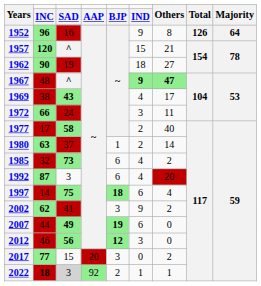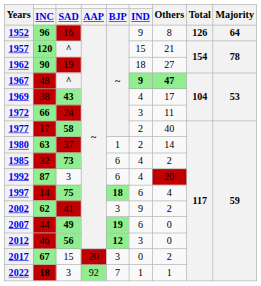(45, 256) 77 -> (45, 256) 67
(69, 272) lightgrey background -> (69, 272) no background
(118, 272) 2 -> (118, 272) 7
